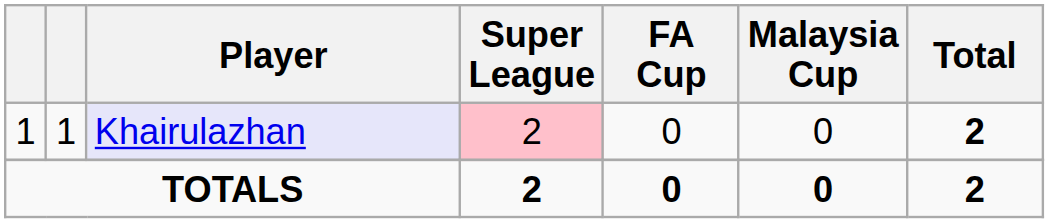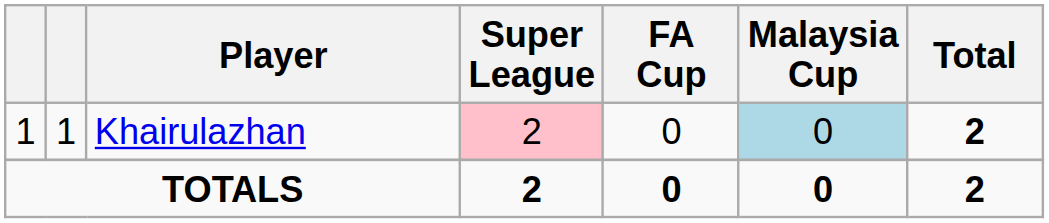(200, 132) lavender background -> (200, 132) no background
(823, 132) no background -> (823, 132) lightblue background
